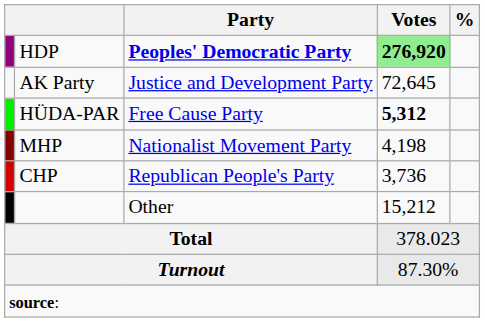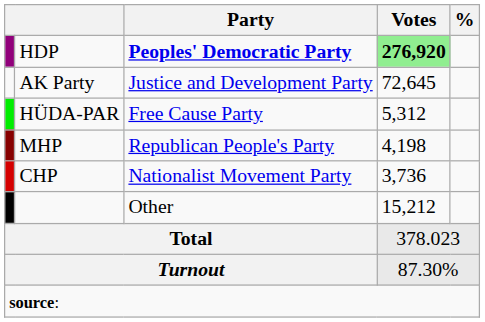(404, 113) bold -> (404, 113) normal
(240, 144) Nationalist Movement Party -> (231, 144) Republican People's Party
(231, 176) Republican People's Party -> (240, 176) Nationalist Movement Party
